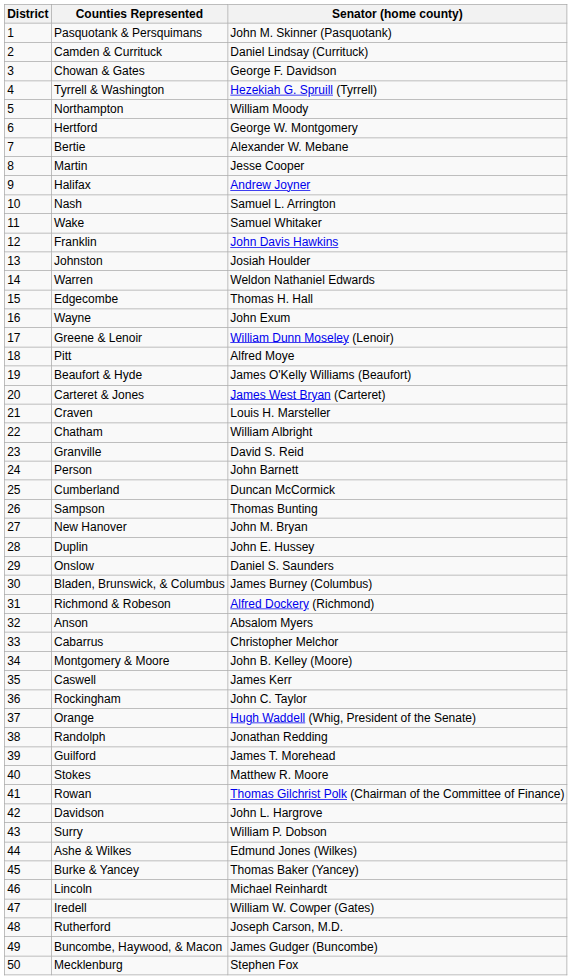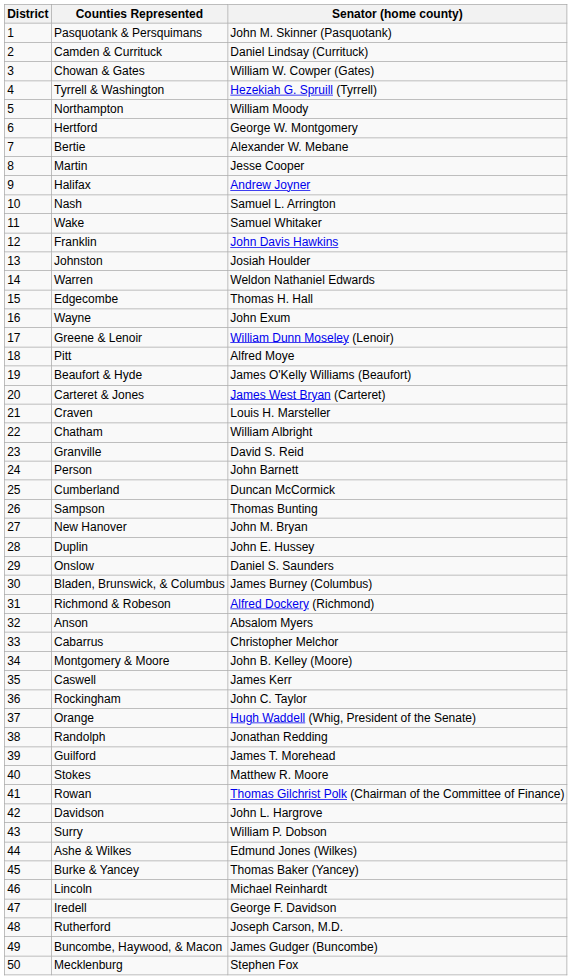(283, 71) George F. Davidson -> (302, 71) William W. Cowper (Gates)
(302, 908) William W. Cowper (Gates) -> (283, 908) George F. Davidson
